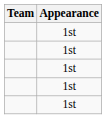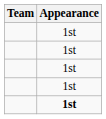(69, 104) normal -> (69, 104) bold
